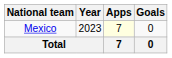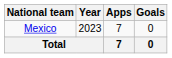(119, 28) lightyellow background -> (119, 28) no background
